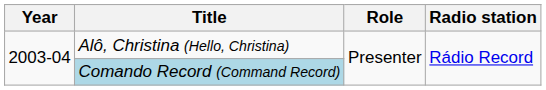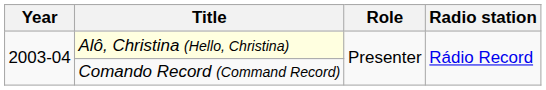(184, 44) no background -> (184, 44) lightyellow background
(209, 71) lightblue background -> (209, 71) no background
